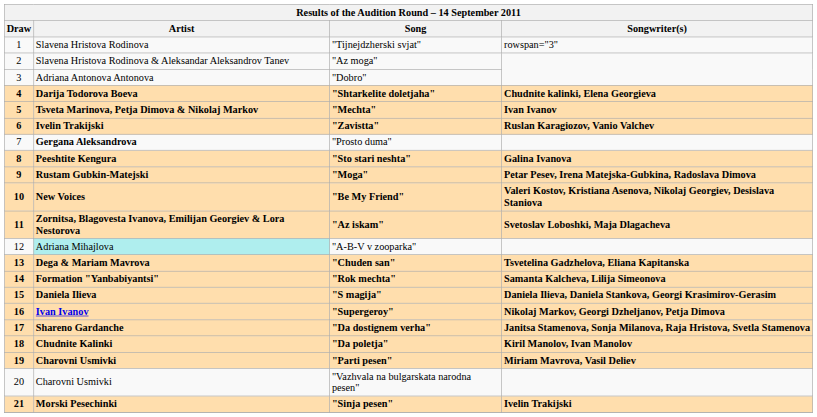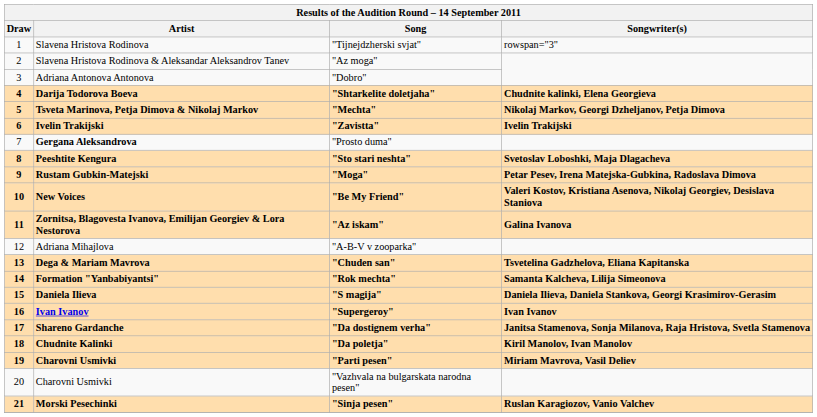(530, 110) Ivan Ivanov -> (614, 110) Nikolaj Markov, Georgi Dzheljanov, Petja Dimova
(579, 126) Ruslan Karagiozov, Vanio Valchev -> (538, 126) Ivelin Trakijski
(538, 158) Galina Ivanova -> (587, 158) Svetoslav Loboshki, Maja Dlagacheva
(587, 224) Svetoslav Loboshki, Maja Dlagacheva -> (538, 224) Galina Ivanova
(75, 246) paleturquoise background -> (75, 246) no background
(614, 311) Nikolaj Markov, Georgi Dzheljanov, Petja Dimova -> (530, 311) Ivan Ivanov
(538, 404) Ivelin Trakijski -> (579, 404) Ruslan Karagiozov, Vanio Valchev
